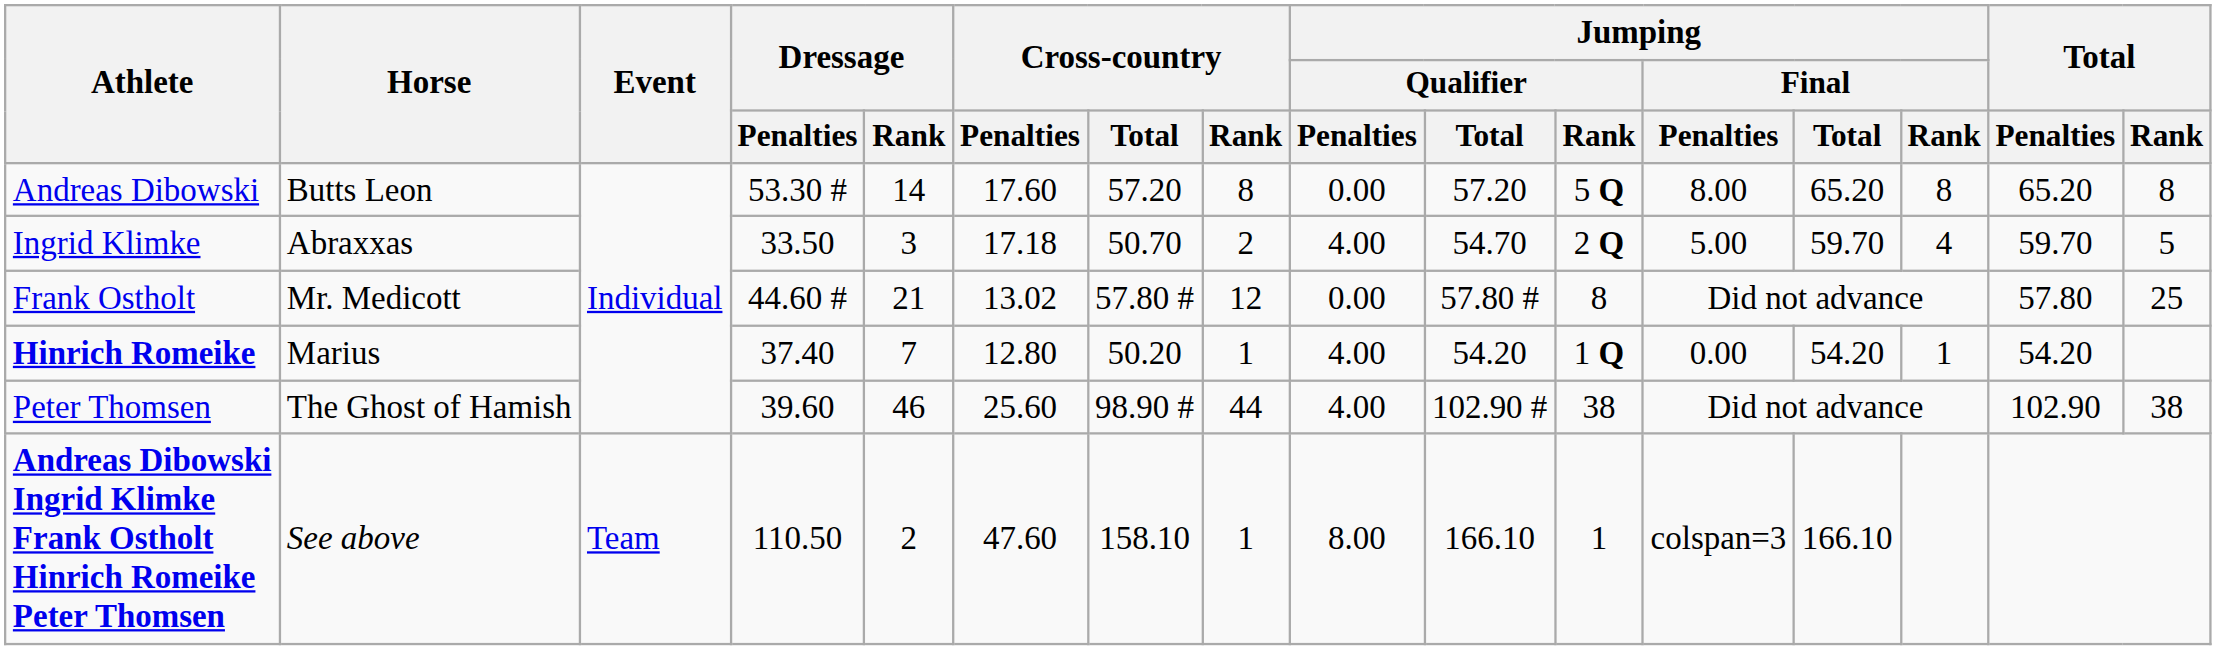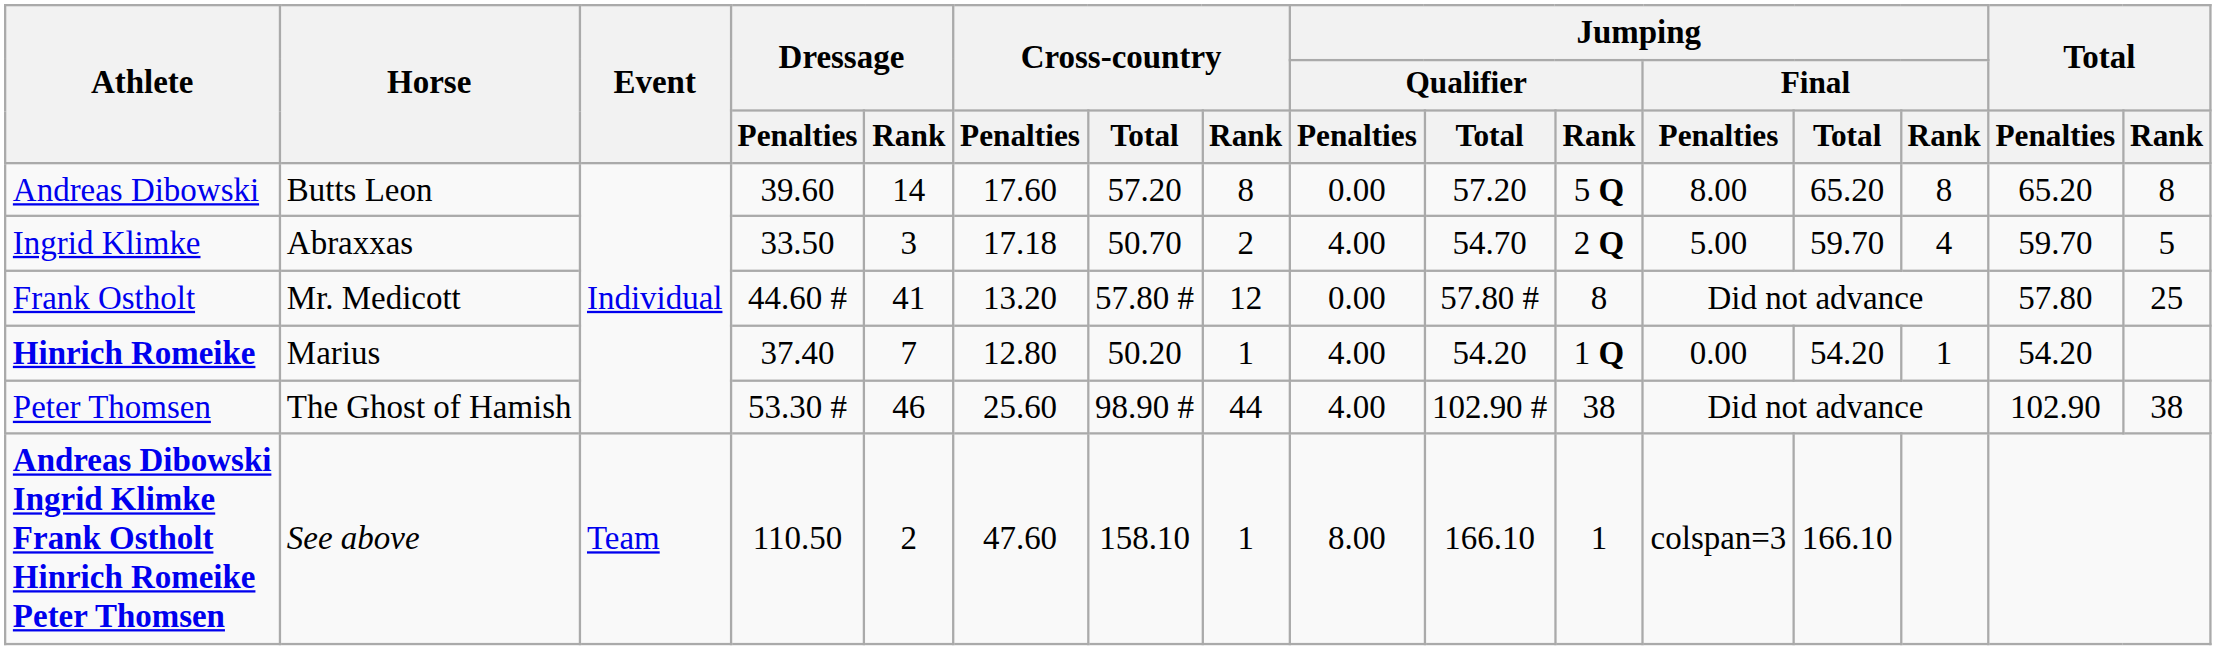(798, 189) 53.30 # -> (798, 189) 39.60
(909, 298) 21 -> (909, 298) 41
(1020, 298) 13.02 -> (1020, 298) 13.20
(798, 406) 39.60 -> (798, 406) 53.30 #
